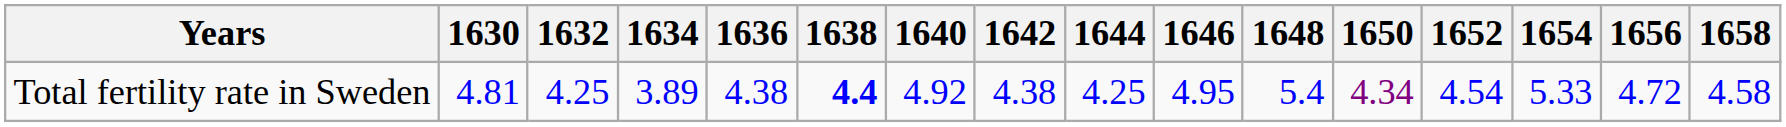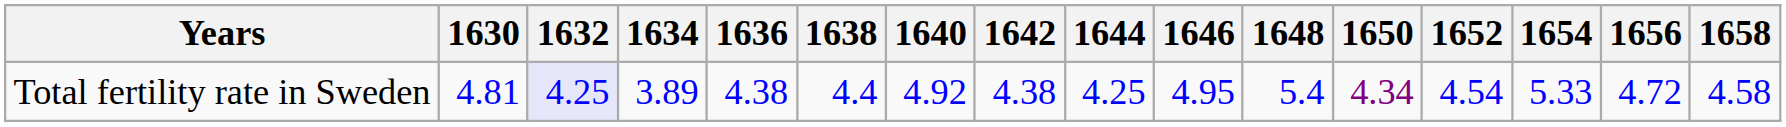(578, 90) no background -> (578, 90) lavender background
(855, 90) bold -> (855, 90) normal
